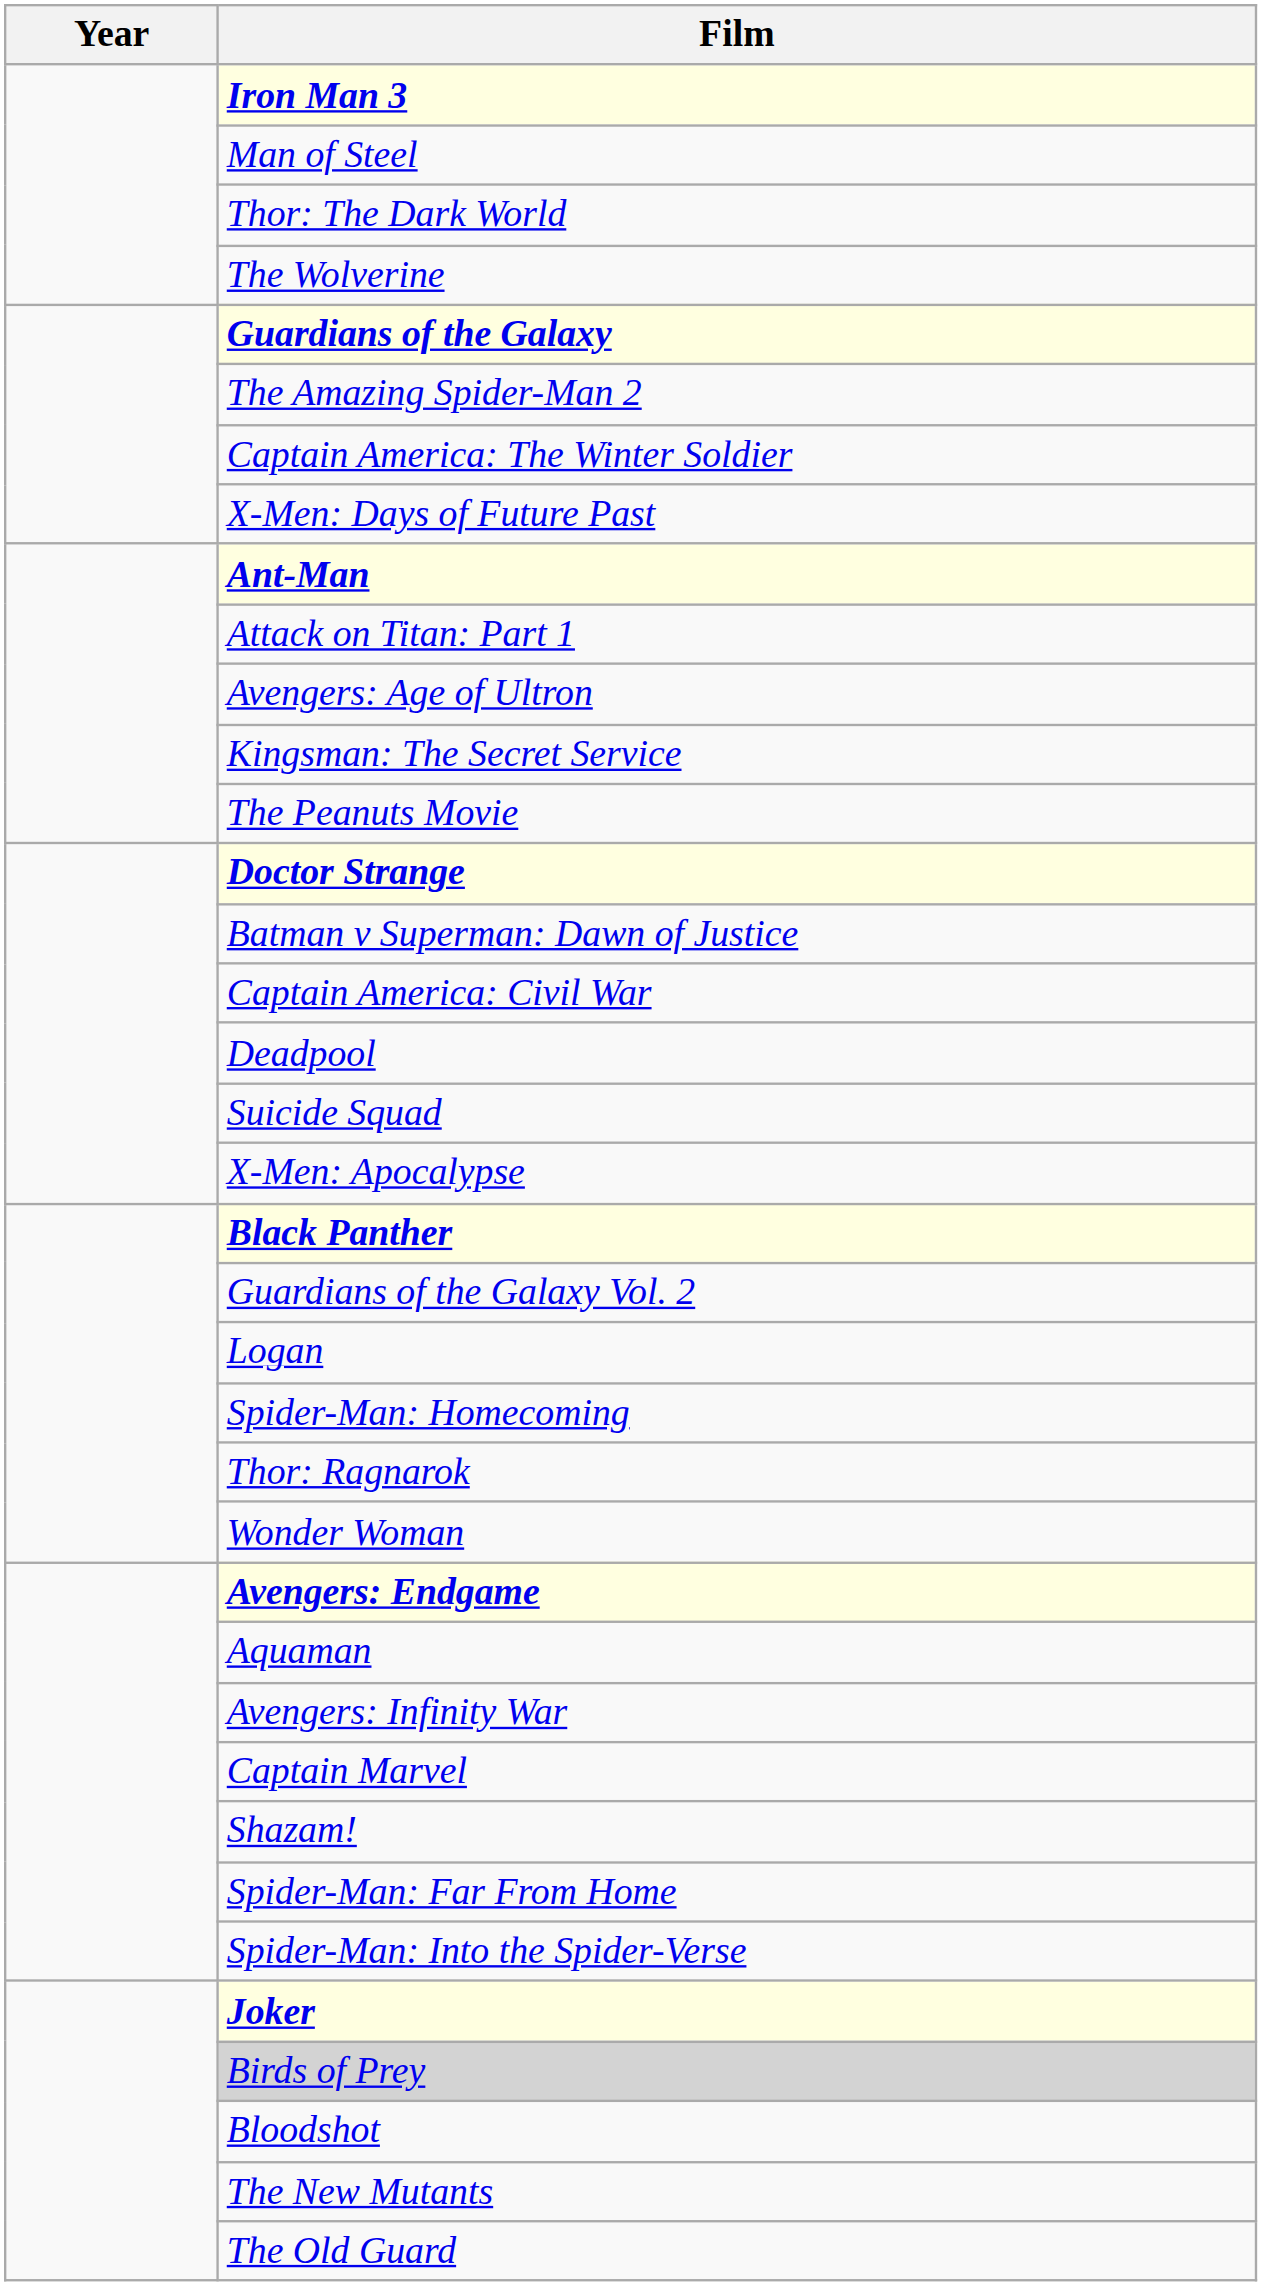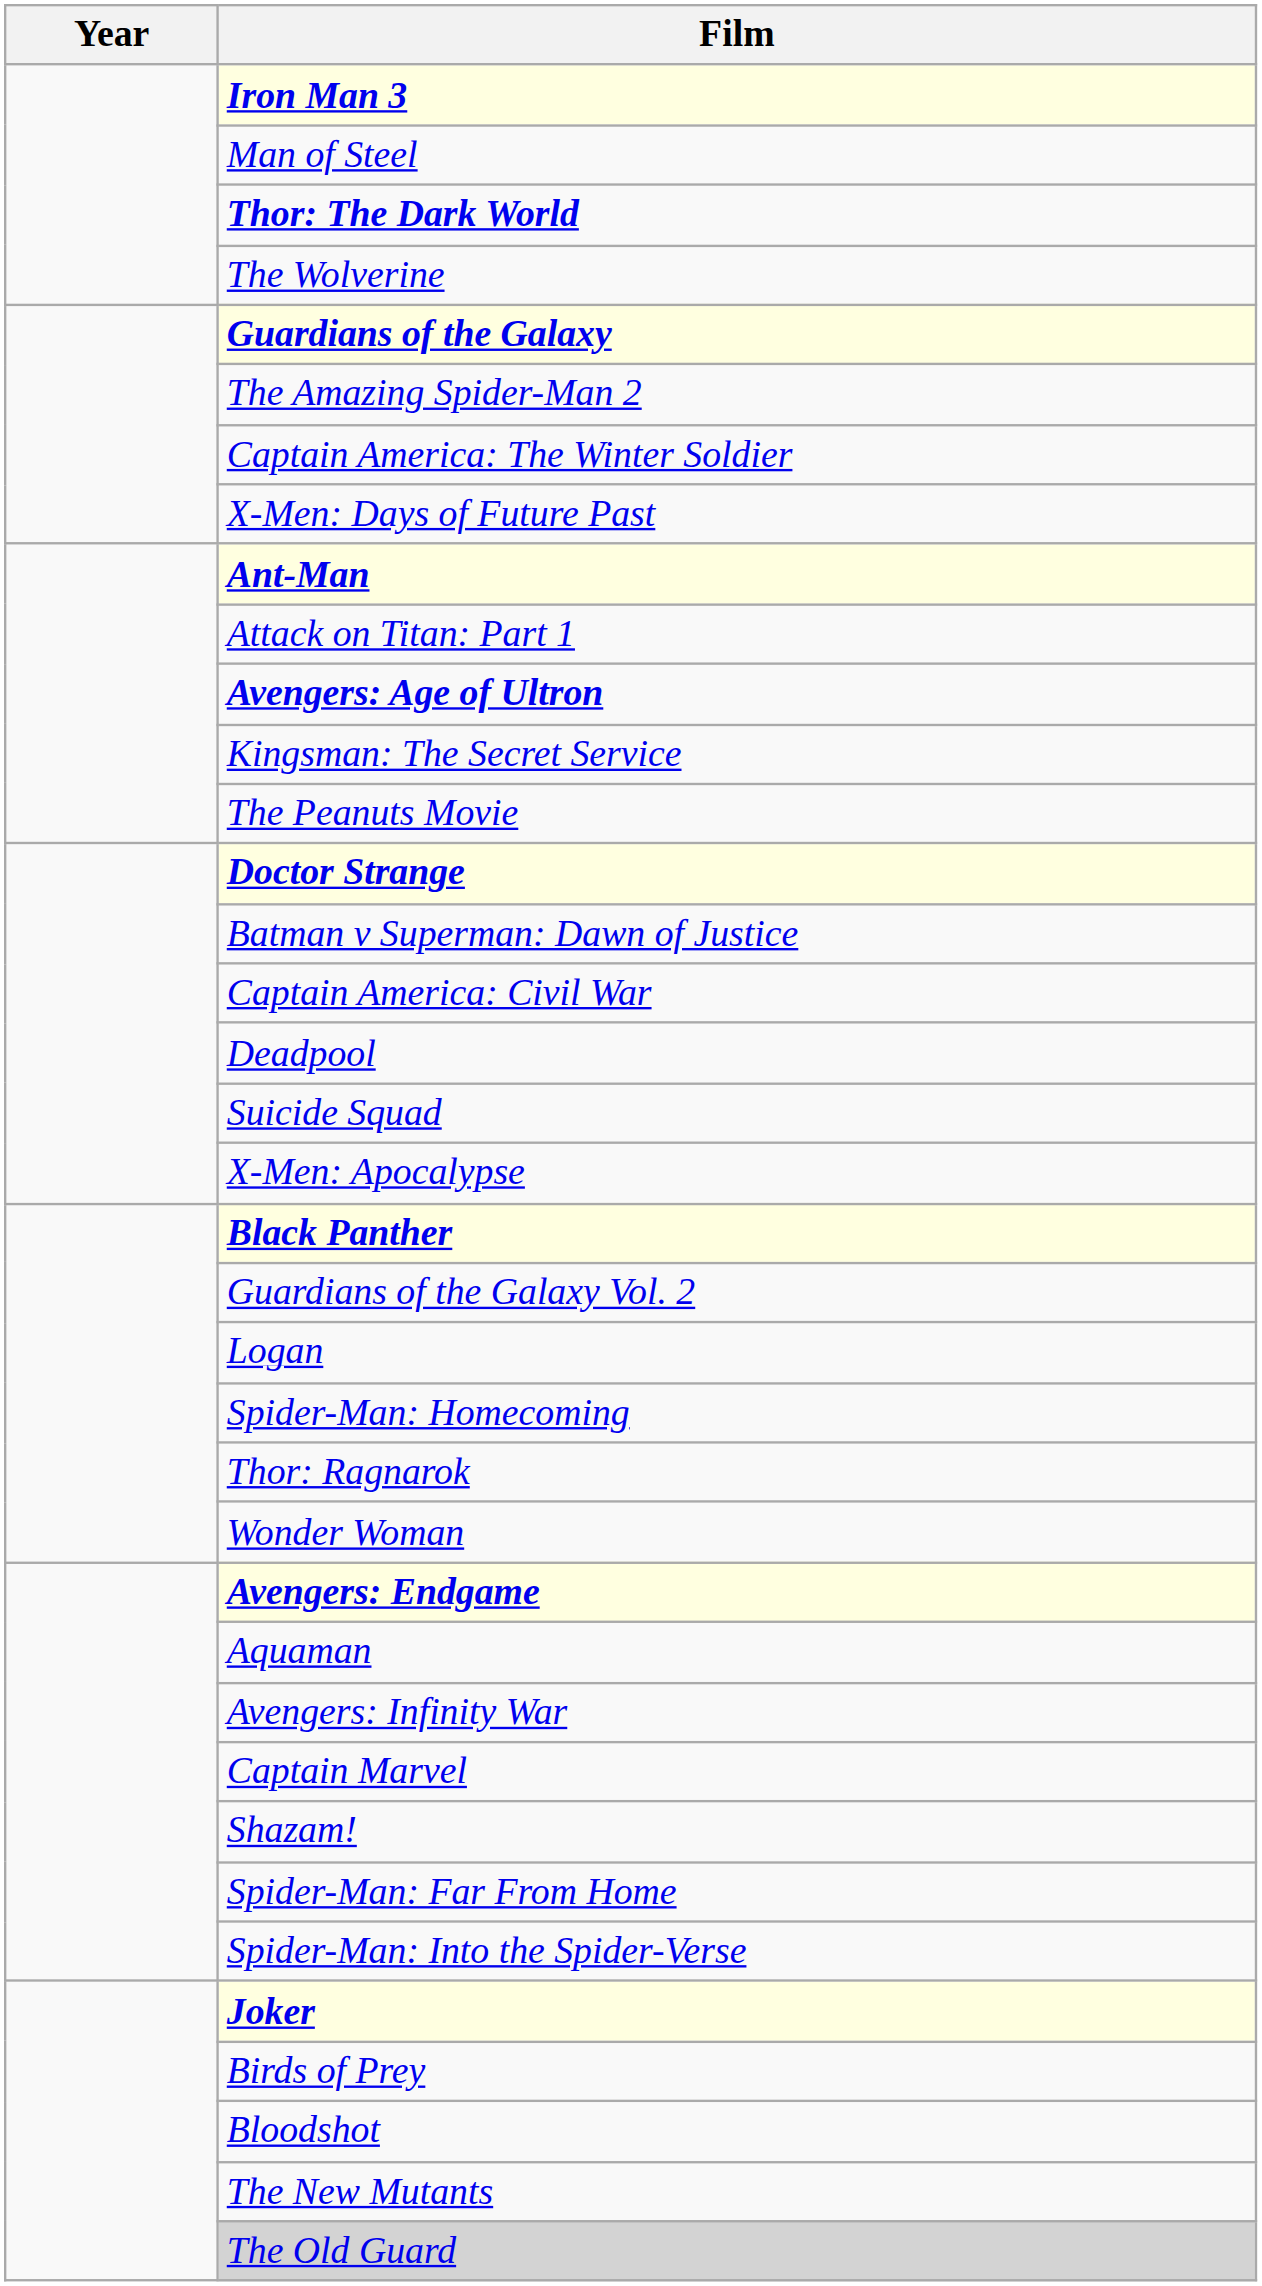(397, 214) normal -> (403, 214) bold
(410, 693) normal -> (415, 693) bold
(326, 2070) lightgrey background -> (326, 2070) no background
(341, 2250) no background -> (341, 2250) lightgrey background
